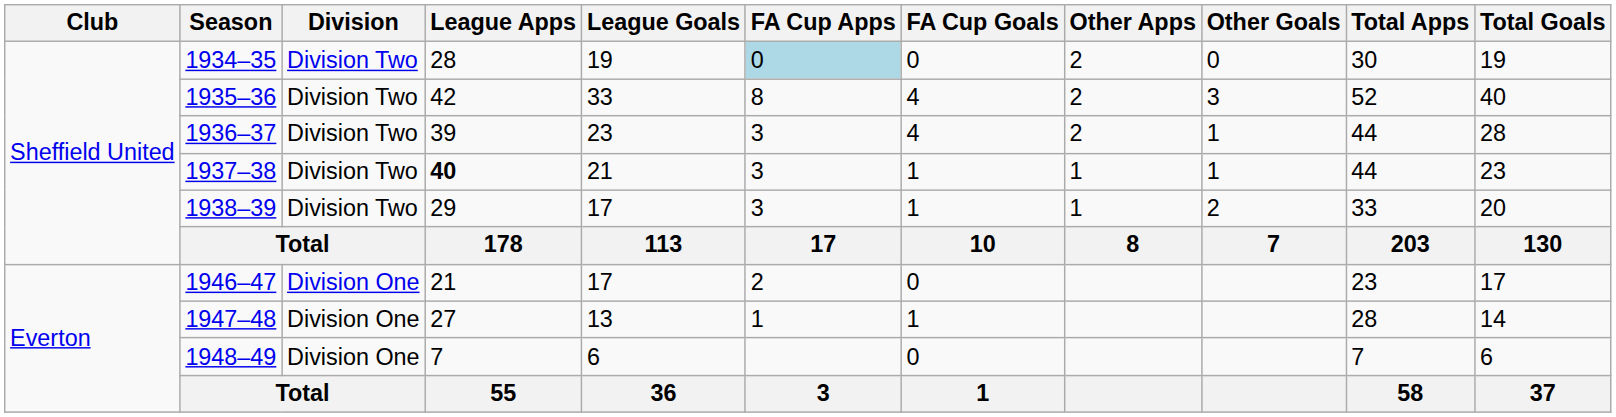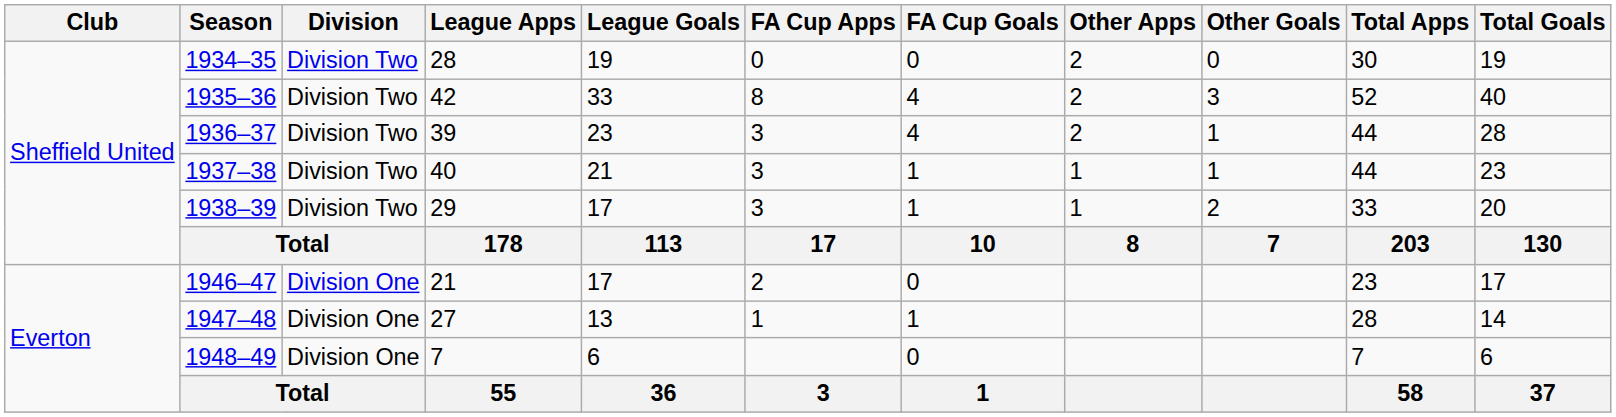(757, 60) lightblue background -> (757, 60) no background
(443, 171) bold -> (443, 171) normal
